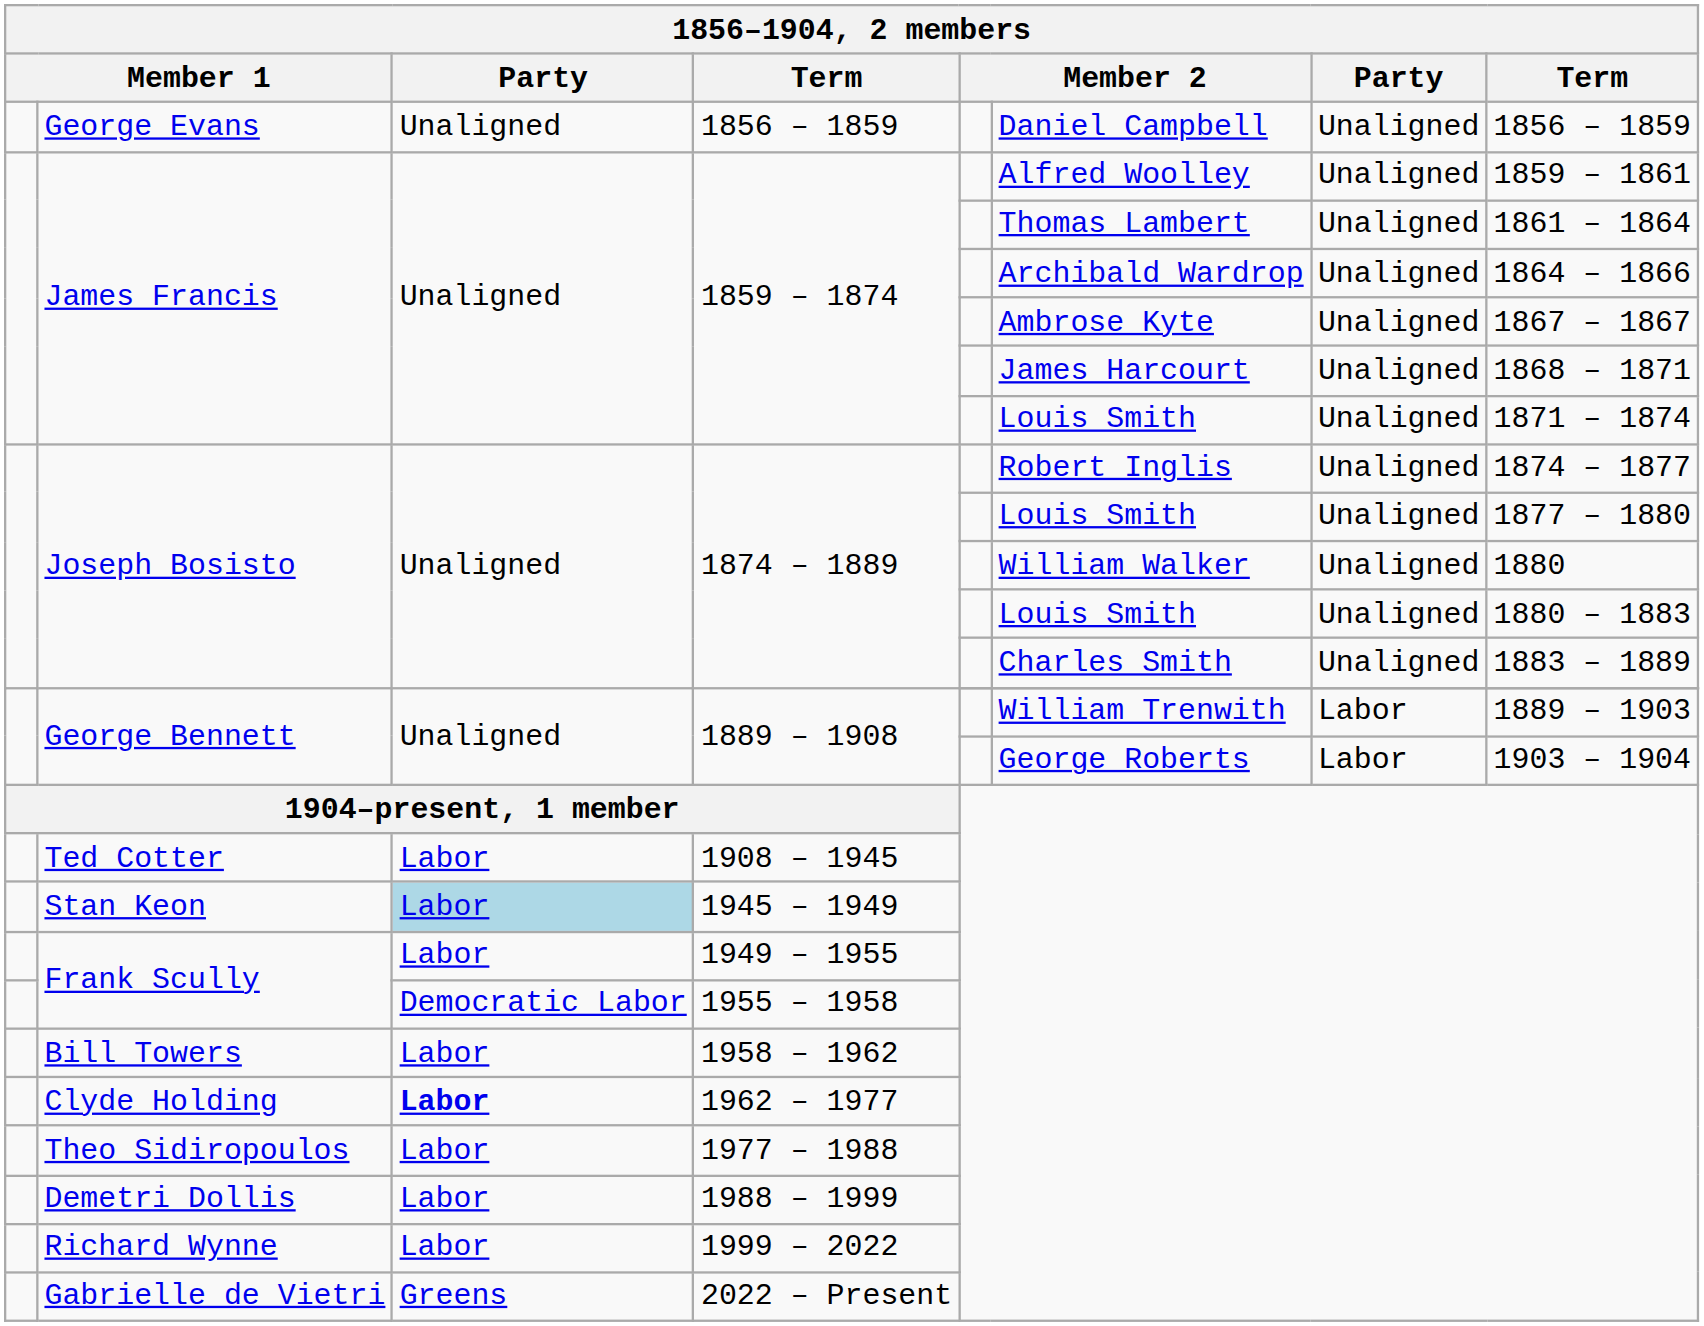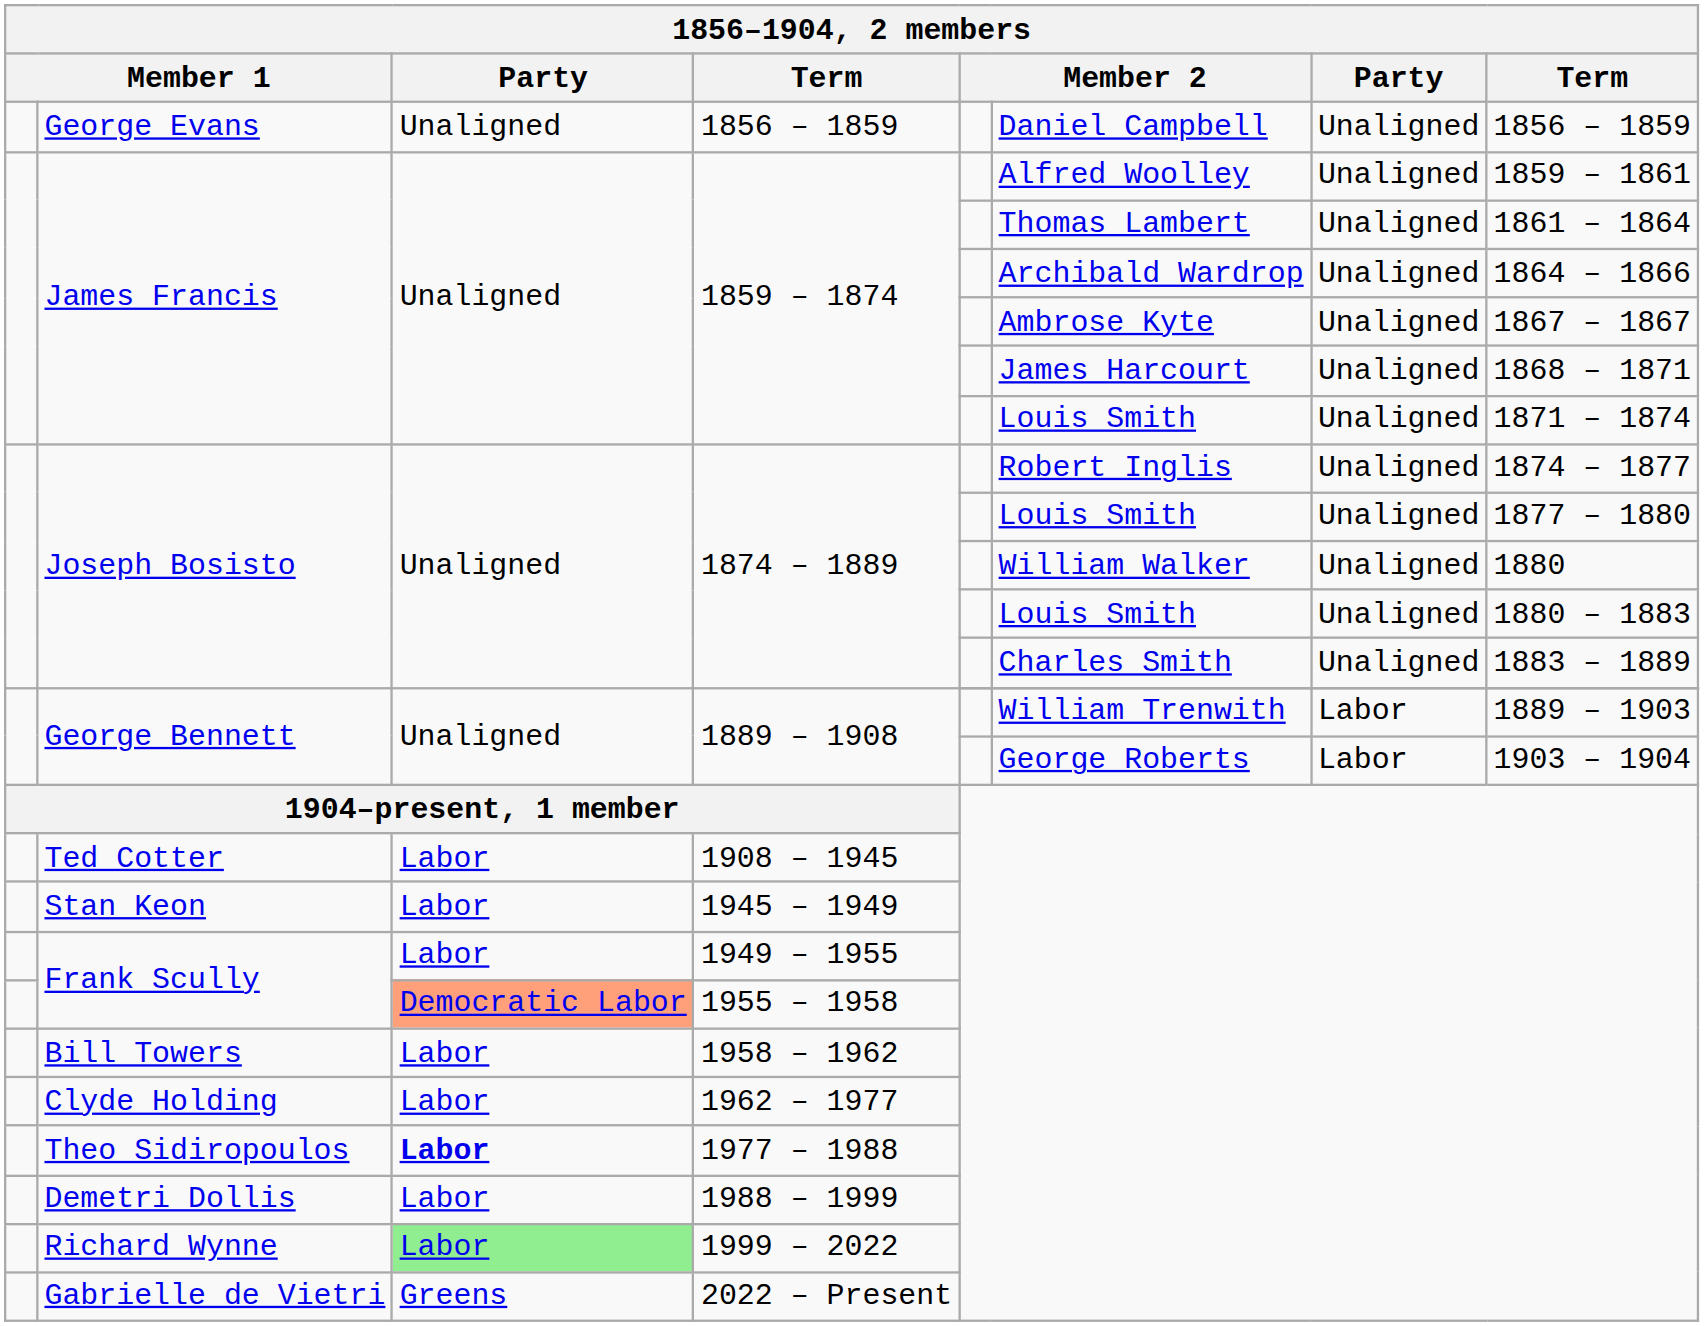(445, 907) lightblue background -> (445, 907) no background
(543, 1004) no background -> (543, 1004) lightsalmon background
(445, 1102) bold -> (445, 1102) normal
(445, 1150) normal -> (445, 1150) bold
(445, 1248) no background -> (445, 1248) lightgreen background
